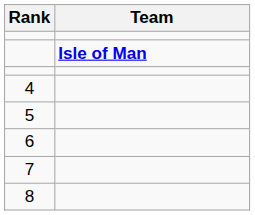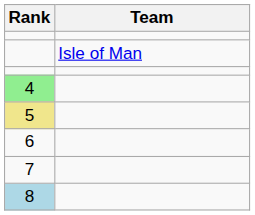(102, 53) bold -> (100, 53) normal
(29, 88) no background -> (29, 88) lightgreen background
(29, 115) no background -> (29, 115) khaki background
(29, 196) no background -> (29, 196) lightblue background
